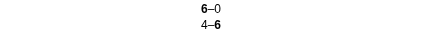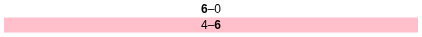(211, 25) no background -> (211, 25) pink background
